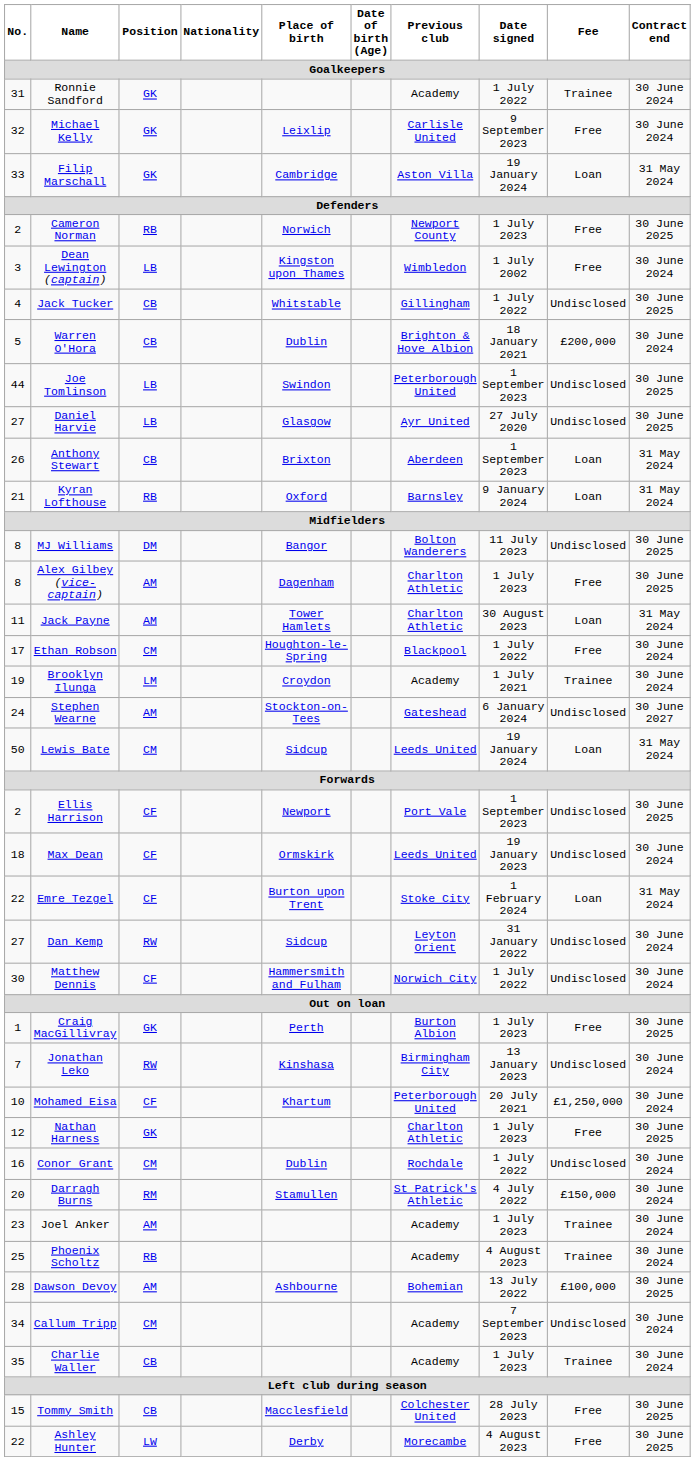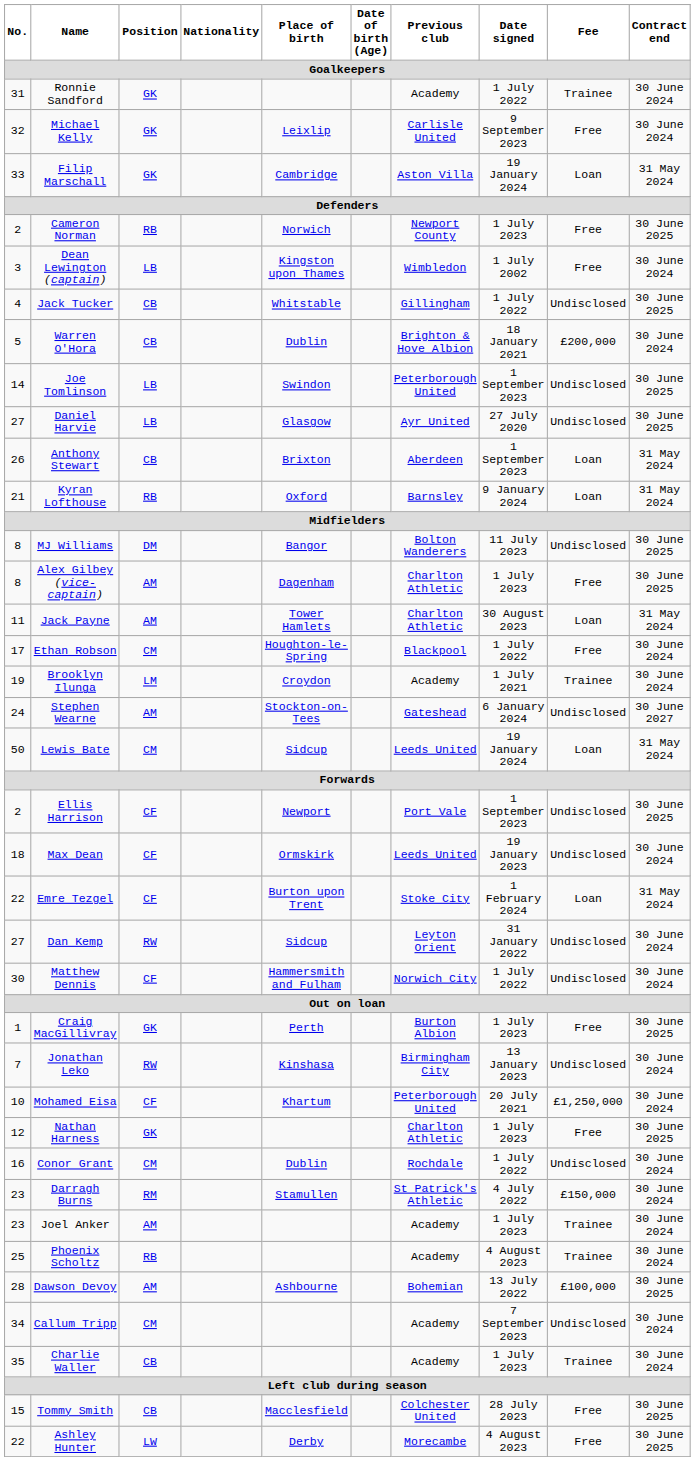(18, 385) 44 -> (18, 385) 14
(18, 1195) 20 -> (18, 1195) 23
